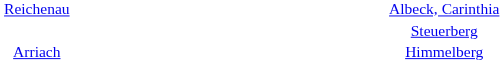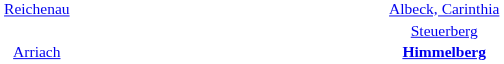(444, 52) normal -> (444, 52) bold
